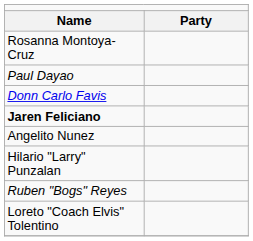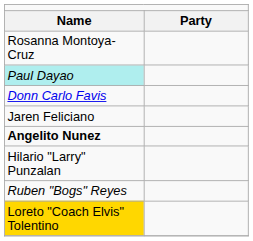(41, 76) no background -> (41, 76) paleturquoise background
(54, 116) bold -> (51, 116) normal
(51, 136) normal -> (54, 136) bold
(66, 219) no background -> (66, 219) gold background
